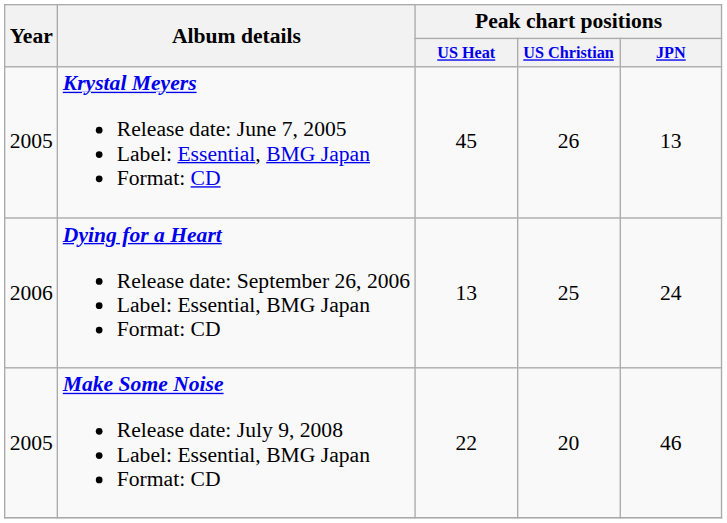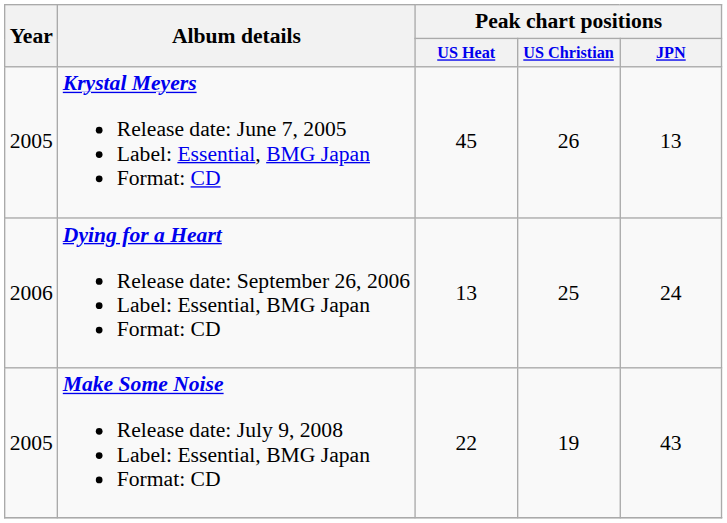(569, 442) 20 -> (569, 442) 19
(671, 442) 46 -> (671, 442) 43
